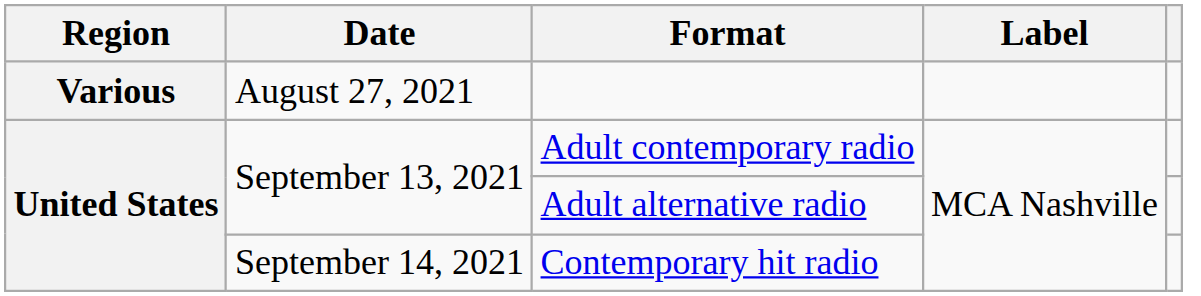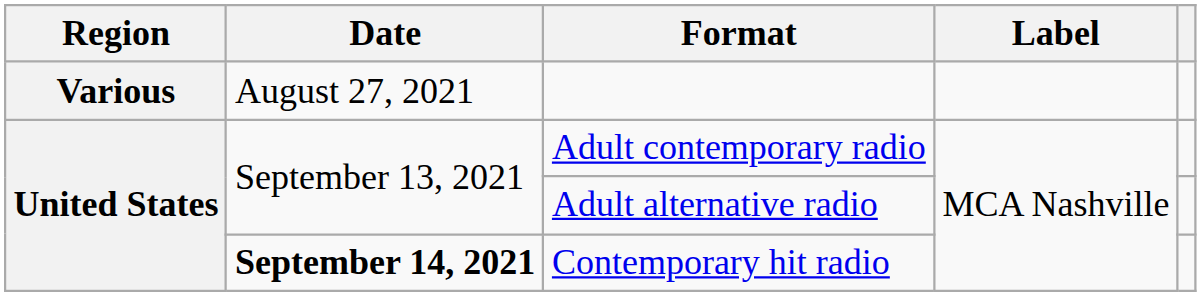(379, 261) normal -> (385, 261) bold
